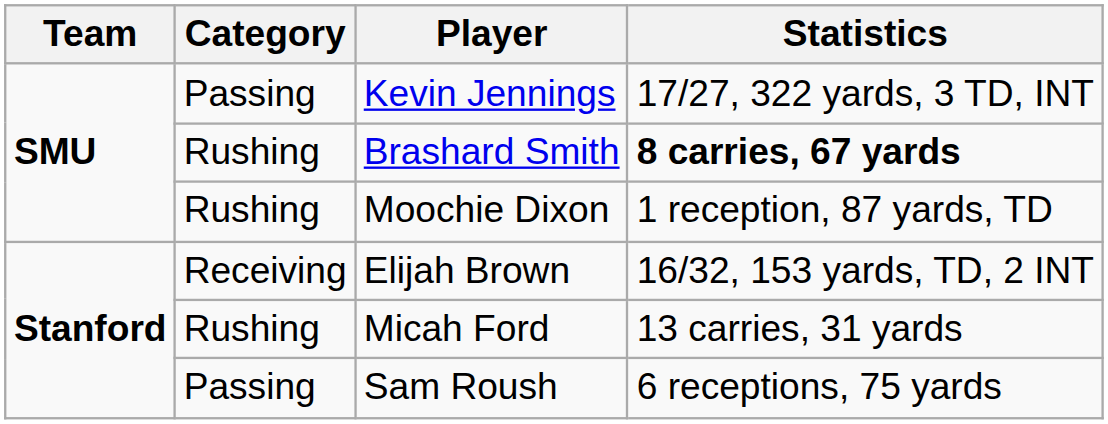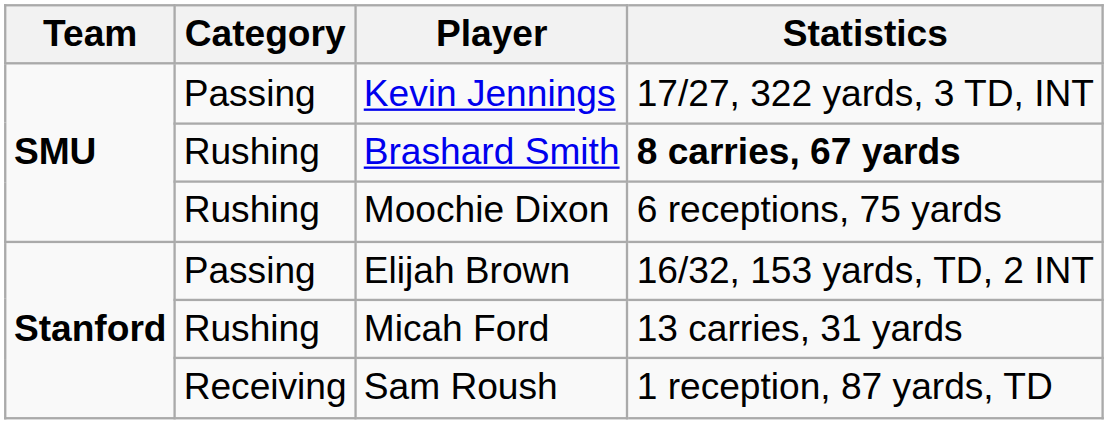(845, 210) 1 reception, 87 yards, TD -> (819, 210) 6 receptions, 75 yards
(265, 269) Receiving -> (250, 269) Passing
(250, 387) Passing -> (265, 387) Receiving
(819, 387) 6 receptions, 75 yards -> (845, 387) 1 reception, 87 yards, TD
